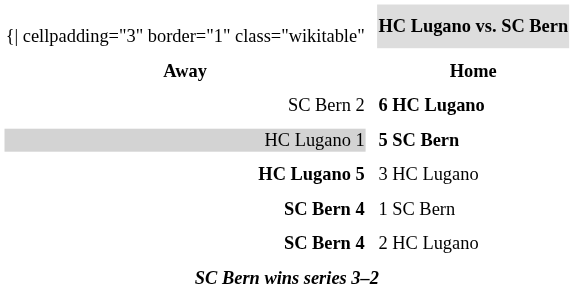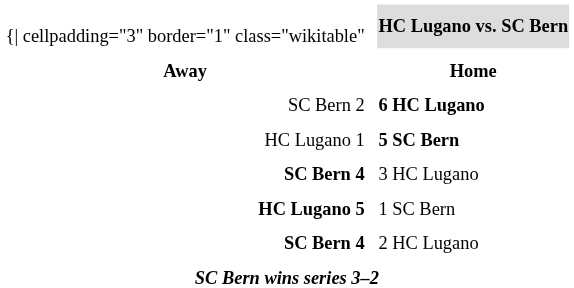(315, 140) lightgrey background -> (315, 140) no background
(311, 174) HC Lugano 5 -> (324, 174) SC Bern 4
(324, 209) SC Bern 4 -> (311, 209) HC Lugano 5
